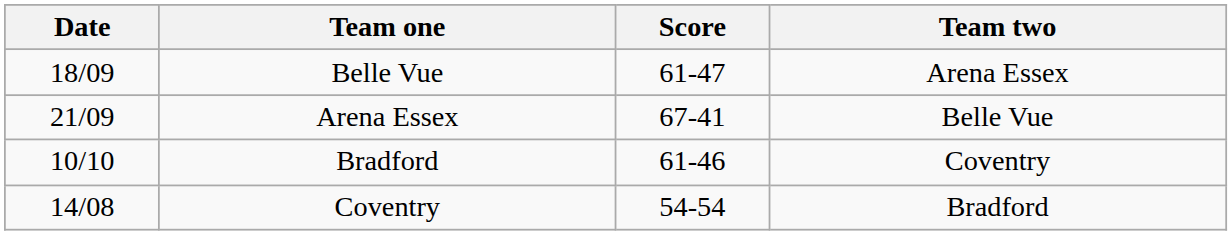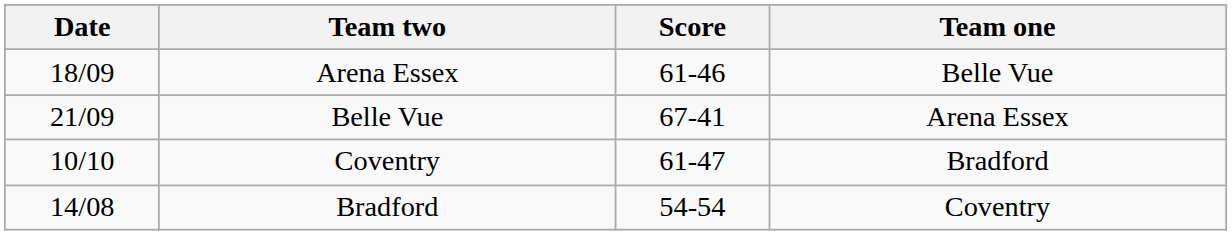columns swapped: (387, 26) <-> (998, 26)
(692, 71) 61-47 -> (692, 71) 61-46
(692, 161) 61-46 -> (692, 161) 61-47
